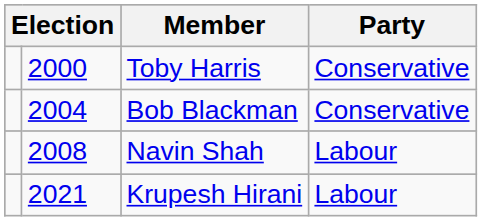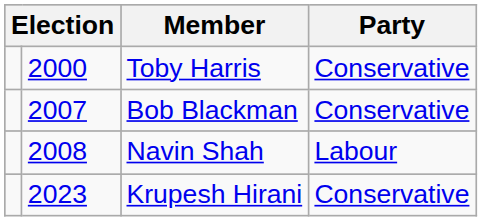(57, 109) 2004 -> (57, 109) 2007
(57, 194) 2021 -> (57, 194) 2023
(356, 194) Labour -> (392, 194) Conservative
